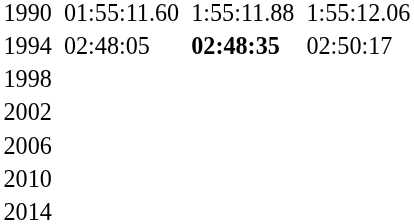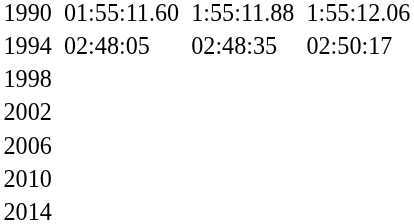(236, 46) bold -> (234, 46) normal
